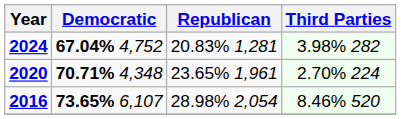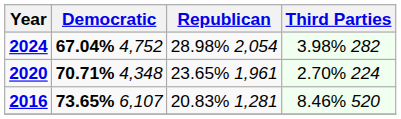(224, 46) 20.83% 1,281 -> (224, 46) 28.98% 2,054
(224, 101) 28.98% 2,054 -> (224, 101) 20.83% 1,281
